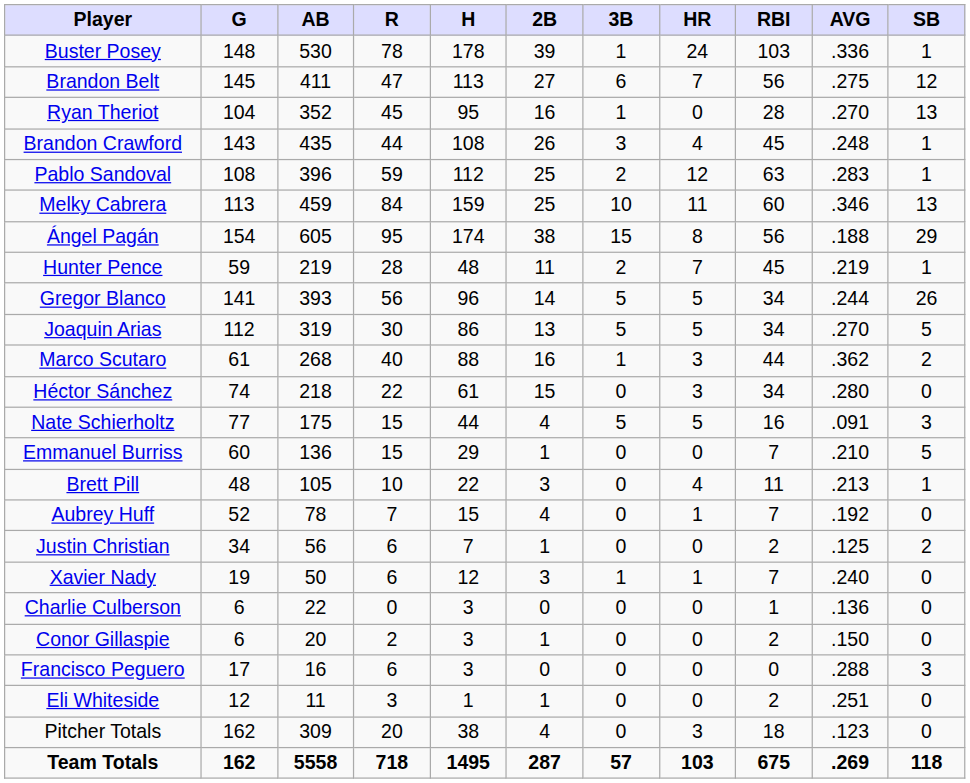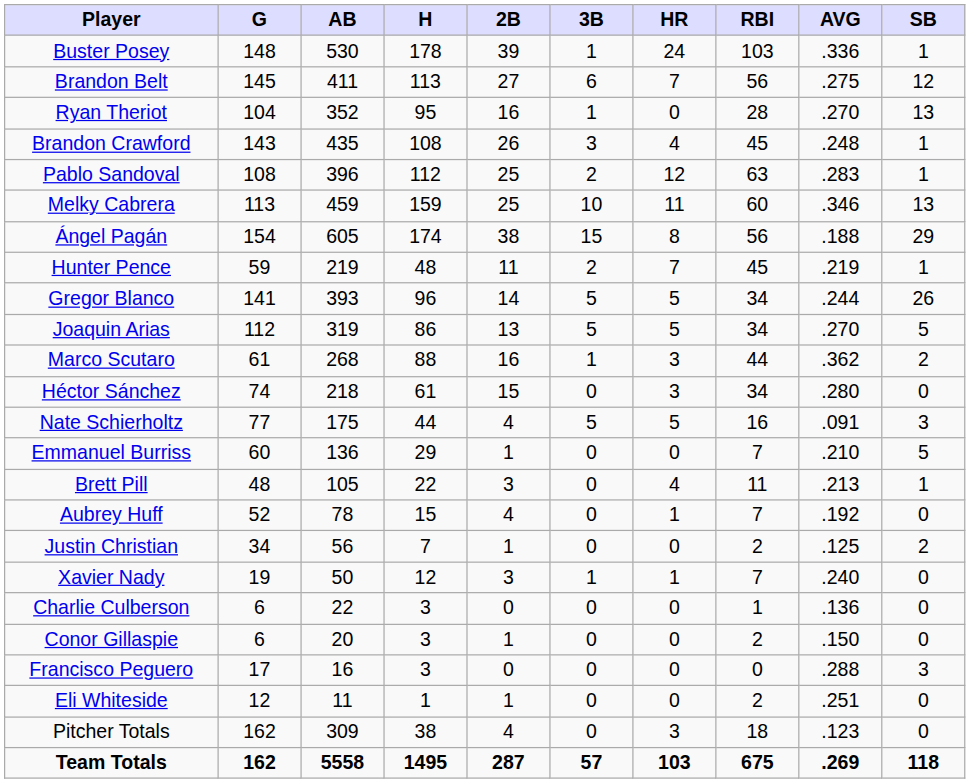- column: (392, 19)
